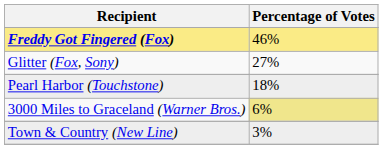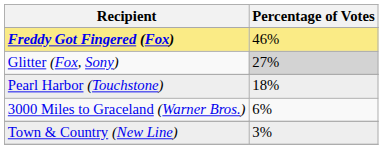(266, 62) no background -> (266, 62) lightgrey background
(262, 109) khaki background -> (262, 109) no background
